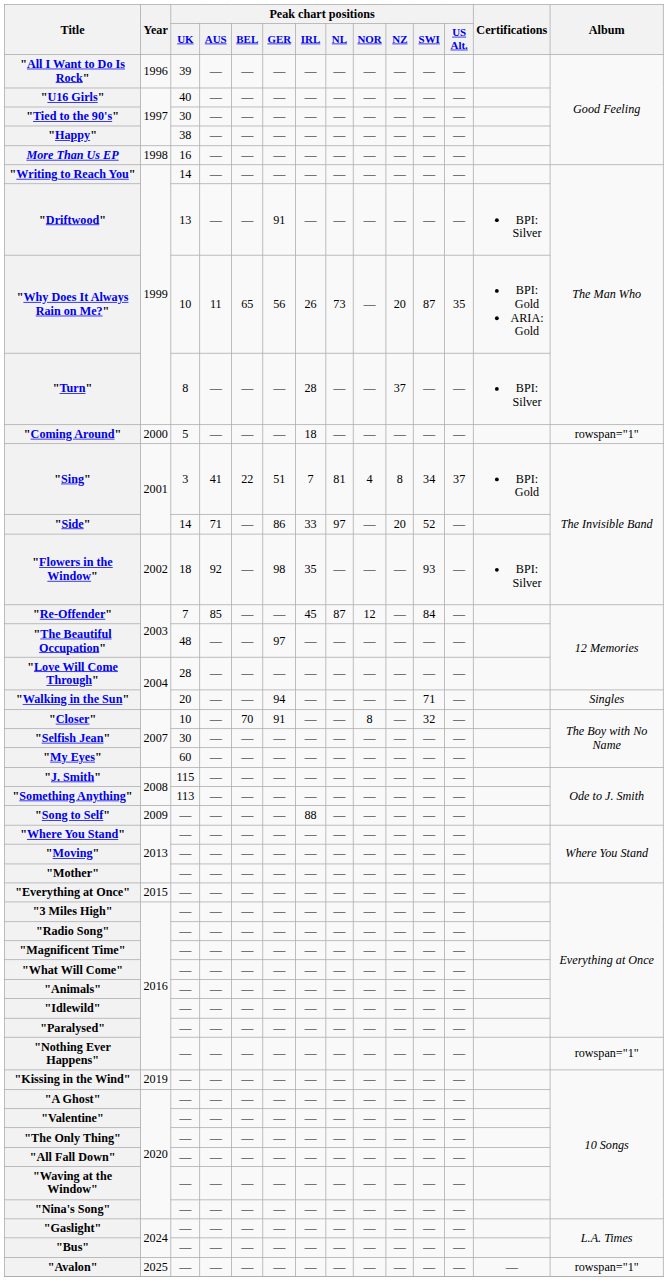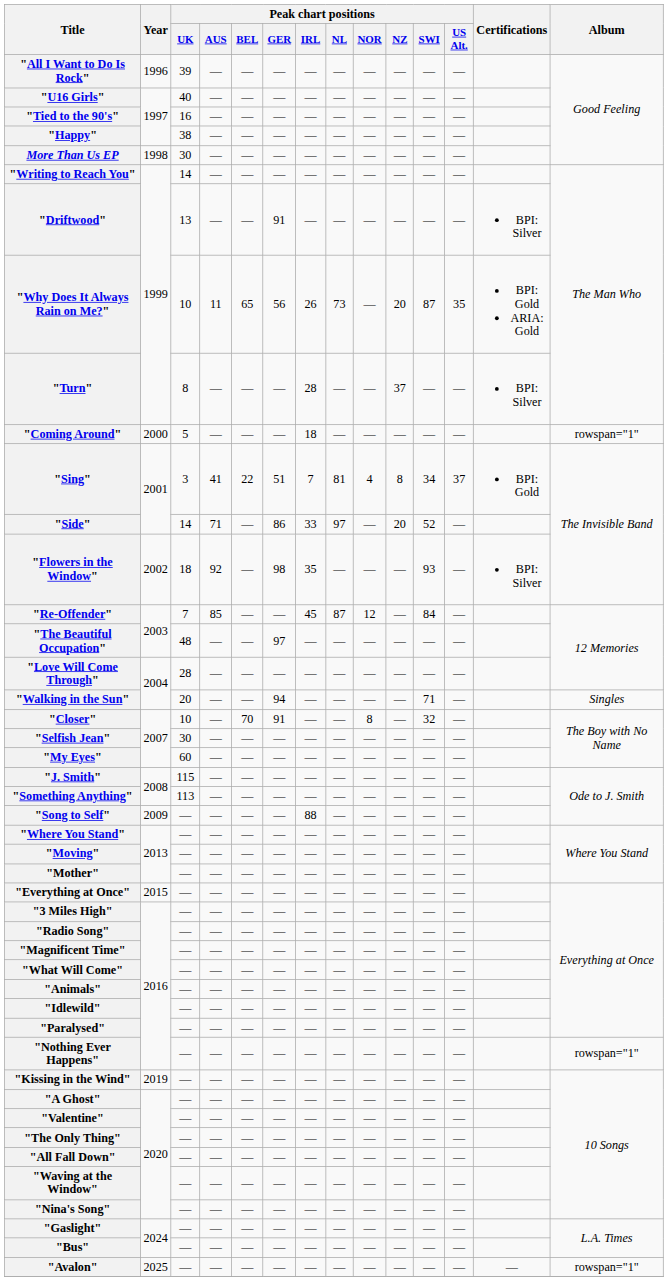(185, 116) 30 -> (185, 116) 16
(185, 155) 16 -> (185, 155) 30
